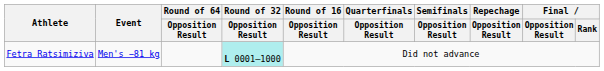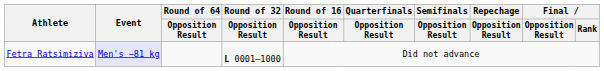(129, 54) no background -> (129, 54) lavender background
(253, 59) paleturquoise background -> (253, 59) no background
